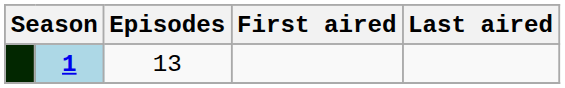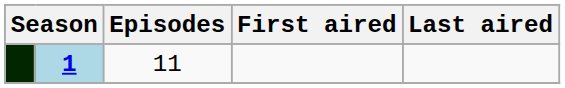(167, 64) 13 -> (167, 64) 11
